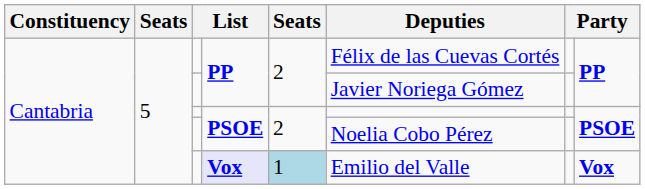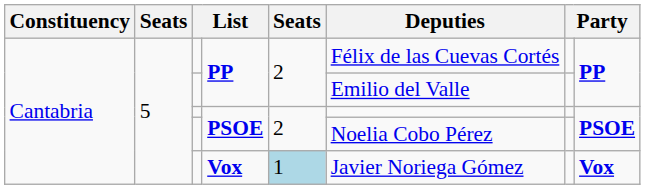(427, 89) Javier Noriega Gómez -> (400, 89) Emilio del Valle
(225, 167) lavender background -> (225, 167) no background
(400, 167) Emilio del Valle -> (427, 167) Javier Noriega Gómez
